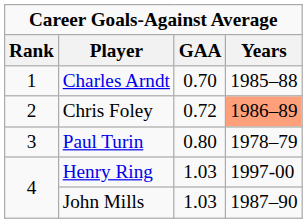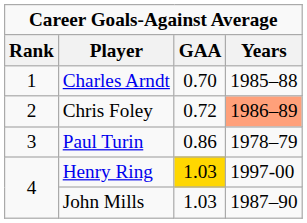(200, 141) 0.80 -> (200, 141) 0.86
(200, 171) no background -> (200, 171) gold background
